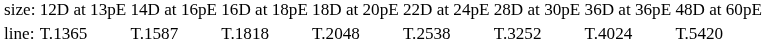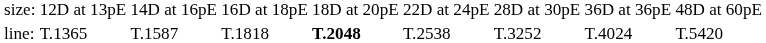(336, 33) normal -> (336, 33) bold
